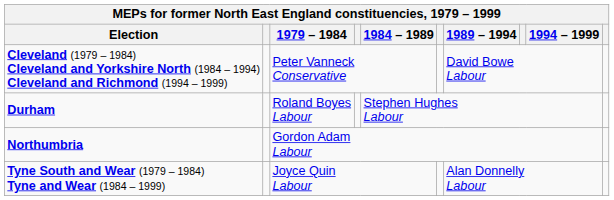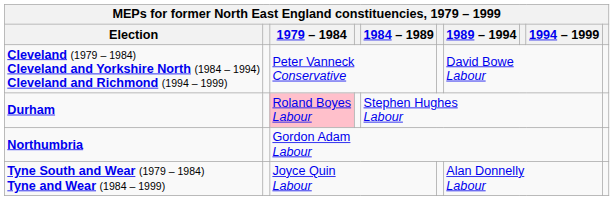(312, 110) no background -> (312, 110) pink background
